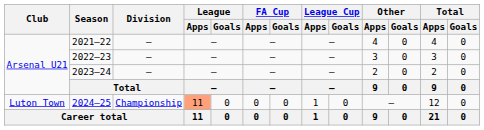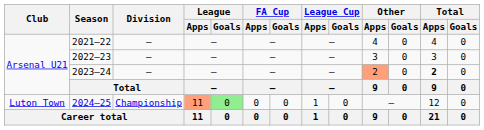(375, 72) no background -> (375, 72) lightsalmon background
(434, 72) normal -> (434, 72) bold
(227, 102) no background -> (227, 102) lightgreen background
